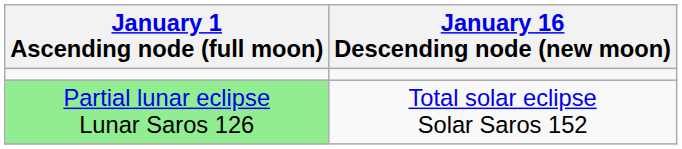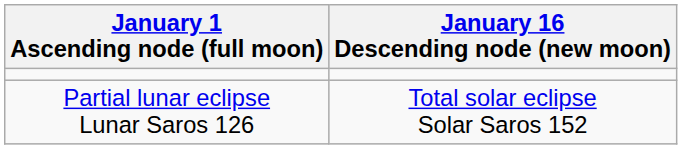(167, 111) lightgreen background -> (167, 111) no background
